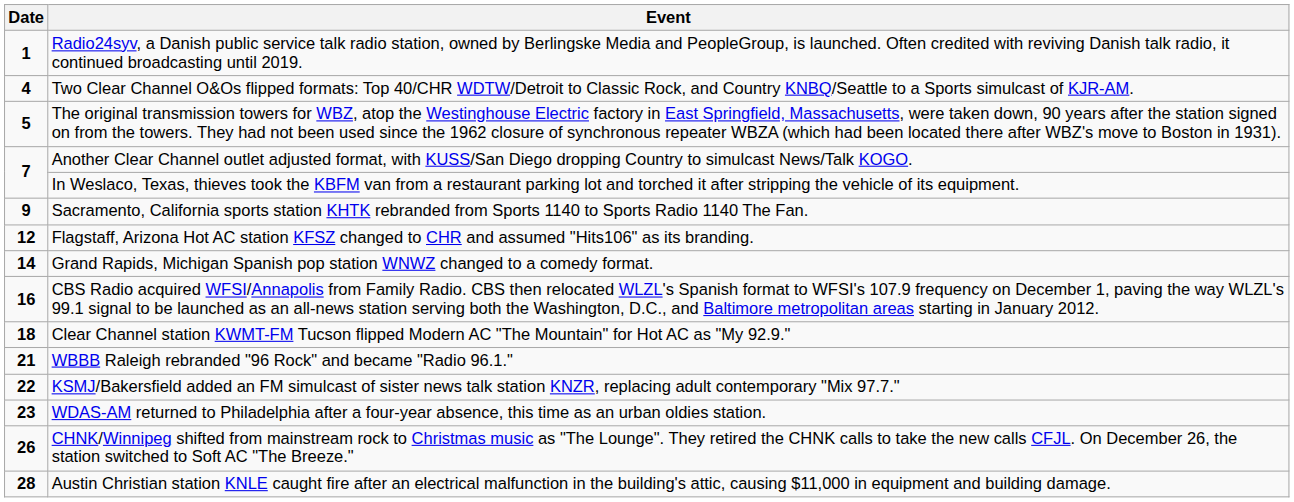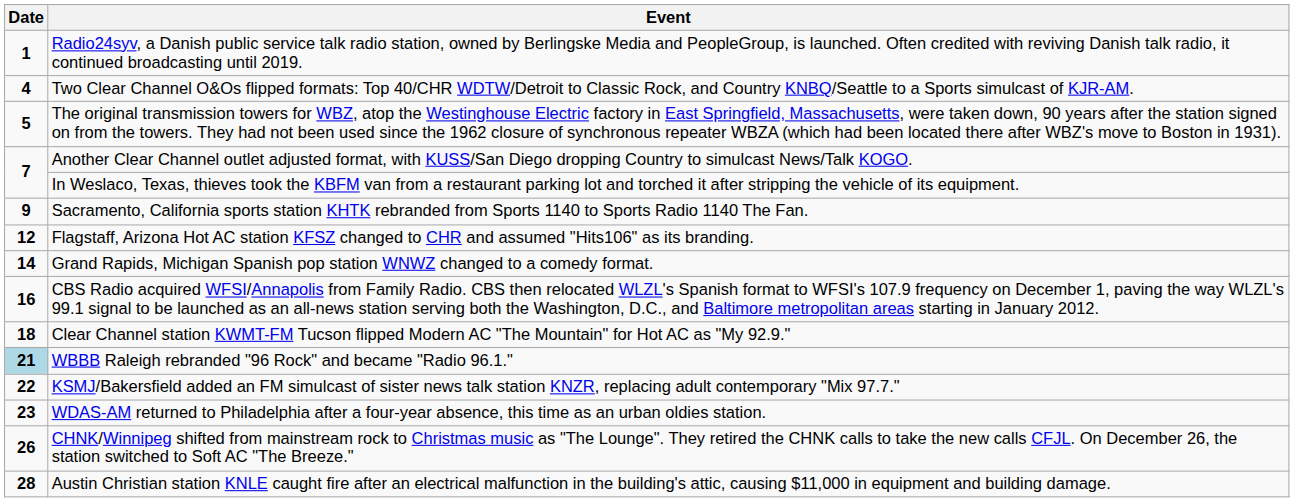(26, 360) no background -> (26, 360) lightblue background
